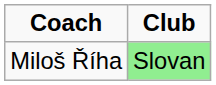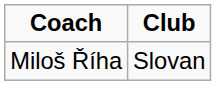(169, 60) lightgreen background -> (169, 60) no background
